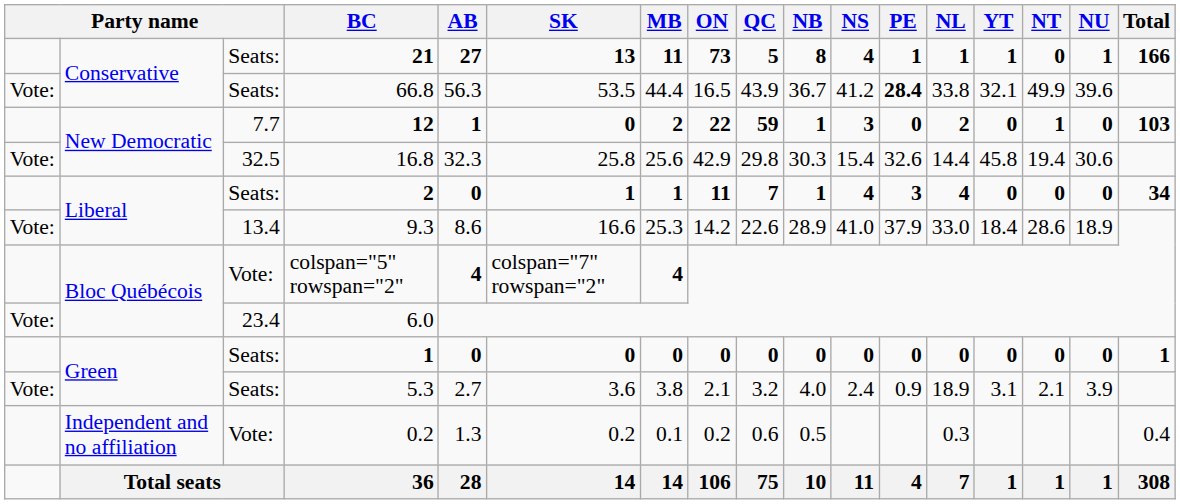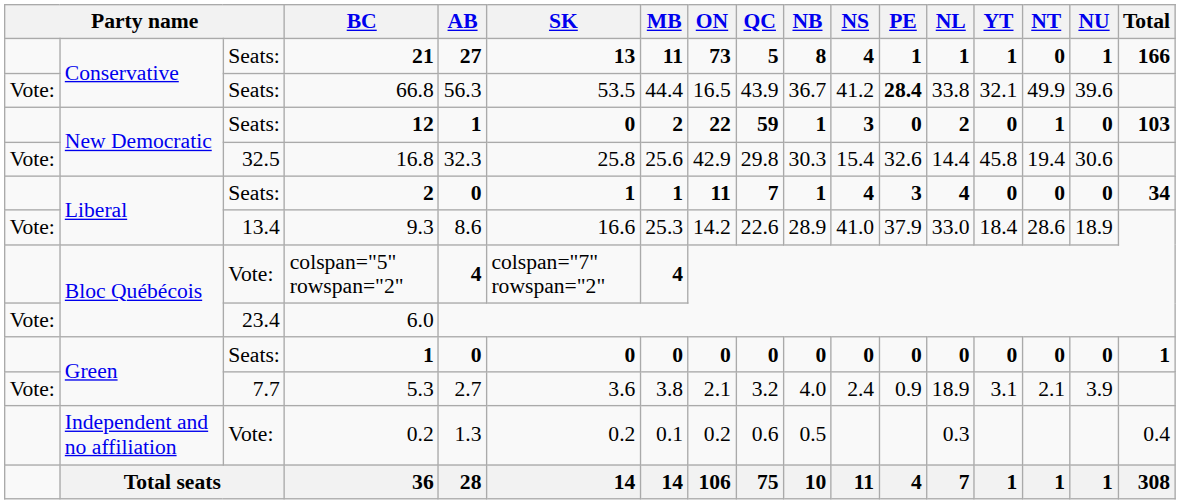(266, 124) 7.7 -> (254, 124) Seats:
(254, 388) Seats: -> (266, 388) 7.7
